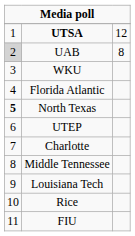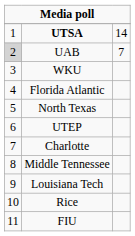(121, 33) 12 -> (121, 33) 14
(121, 52) 8 -> (121, 52) 7
(13, 108) bold -> (13, 108) normal
